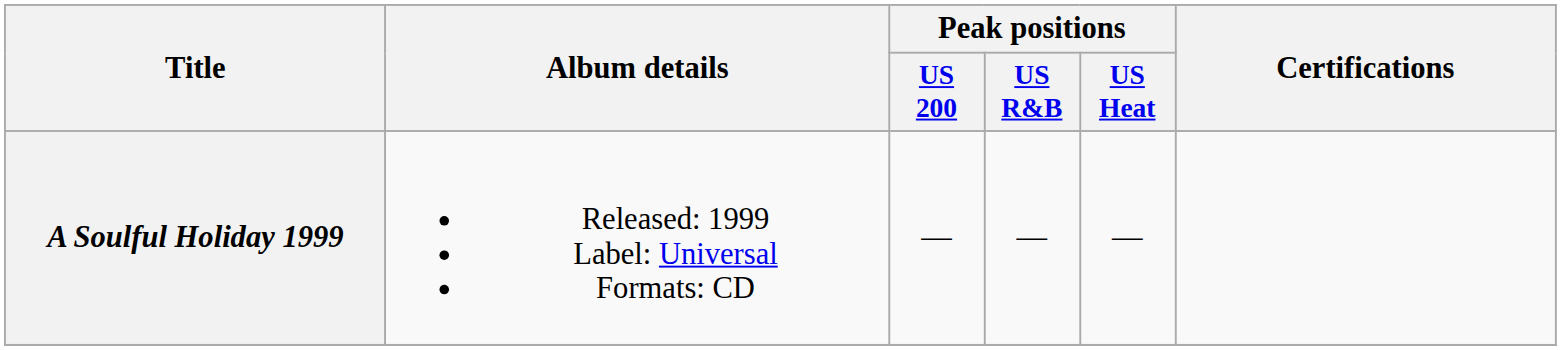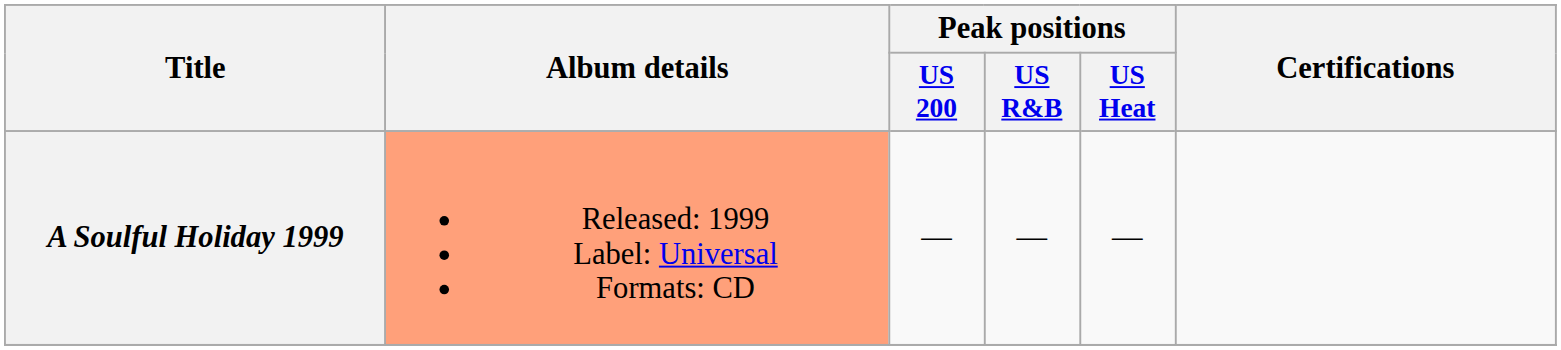(637, 255) no background -> (637, 255) lightsalmon background
